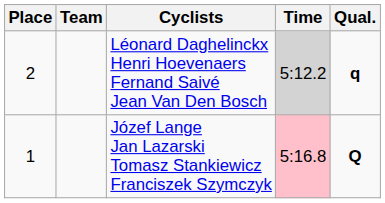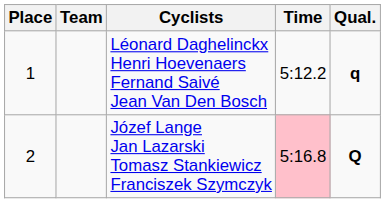(30, 72) 2 -> (30, 72) 1
(303, 72) lightgrey background -> (303, 72) no background
(30, 156) 1 -> (30, 156) 2
